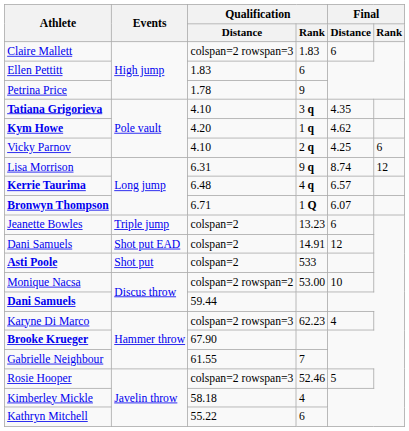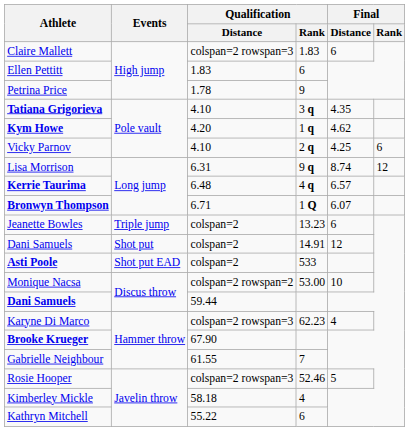(147, 244) Shot put EAD -> (134, 244) Shot put
(134, 263) Shot put -> (147, 263) Shot put EAD
